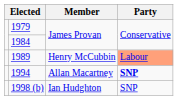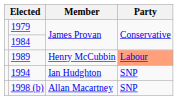(81, 73) Allan Macartney -> (75, 73) Ian Hudghton
(129, 73) bold -> (129, 73) normal
(75, 88) Ian Hudghton -> (81, 88) Allan Macartney
